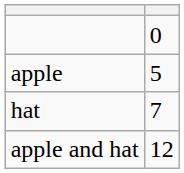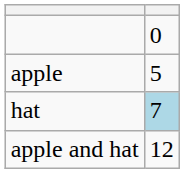(156, 110) no background -> (156, 110) lightblue background
